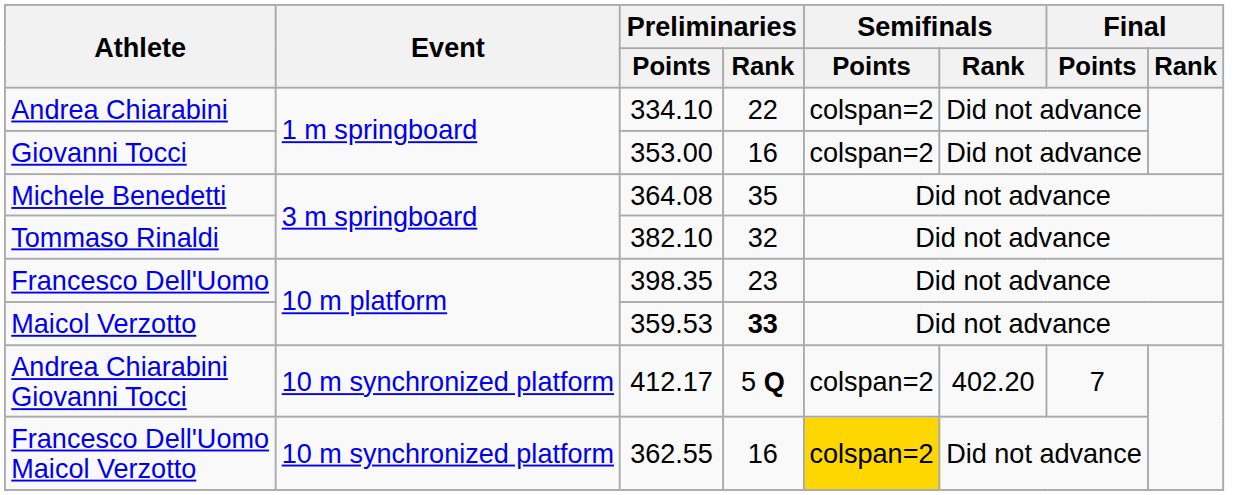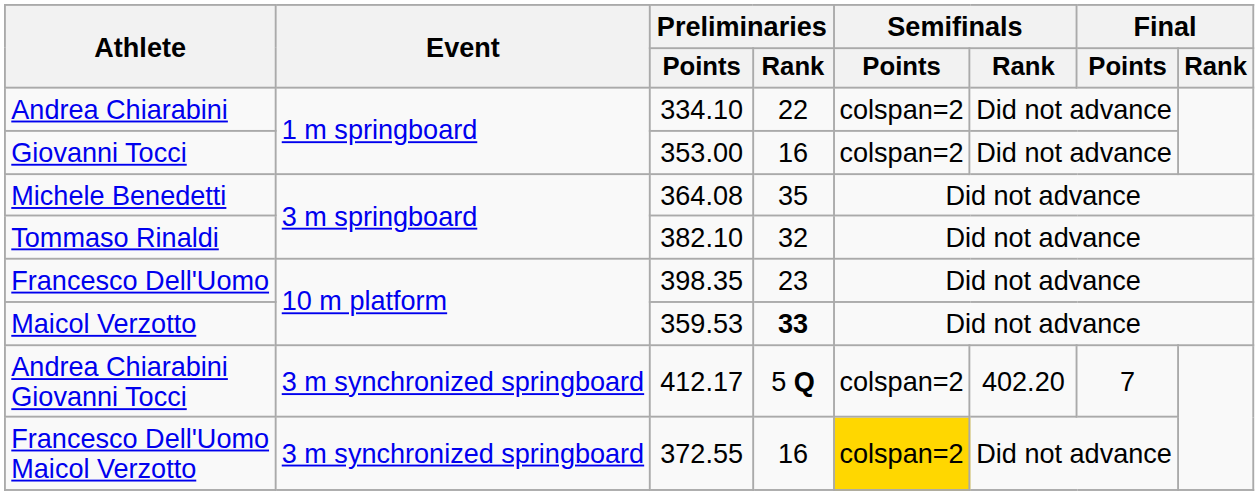(448, 382) 10 m synchronized platform -> (463, 382) 3 m synchronized springboard
(448, 454) 10 m synchronized platform -> (463, 454) 3 m synchronized springboard
(672, 454) 362.55 -> (702, 454) 372.55
